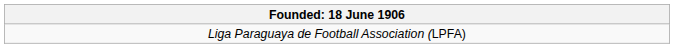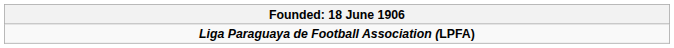(337, 34) normal -> (337, 34) bold
